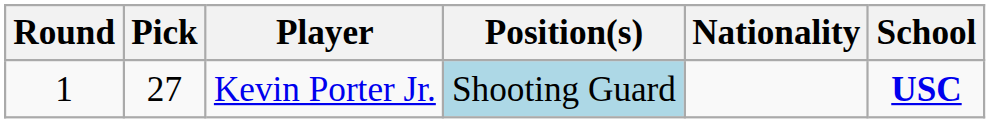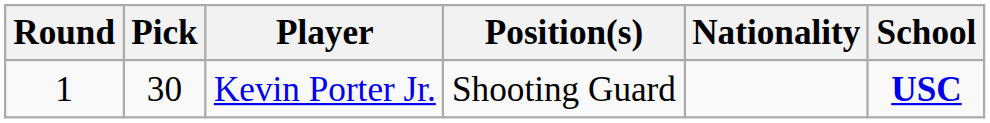(164, 88) 27 -> (164, 88) 30
(564, 88) lightblue background -> (564, 88) no background
